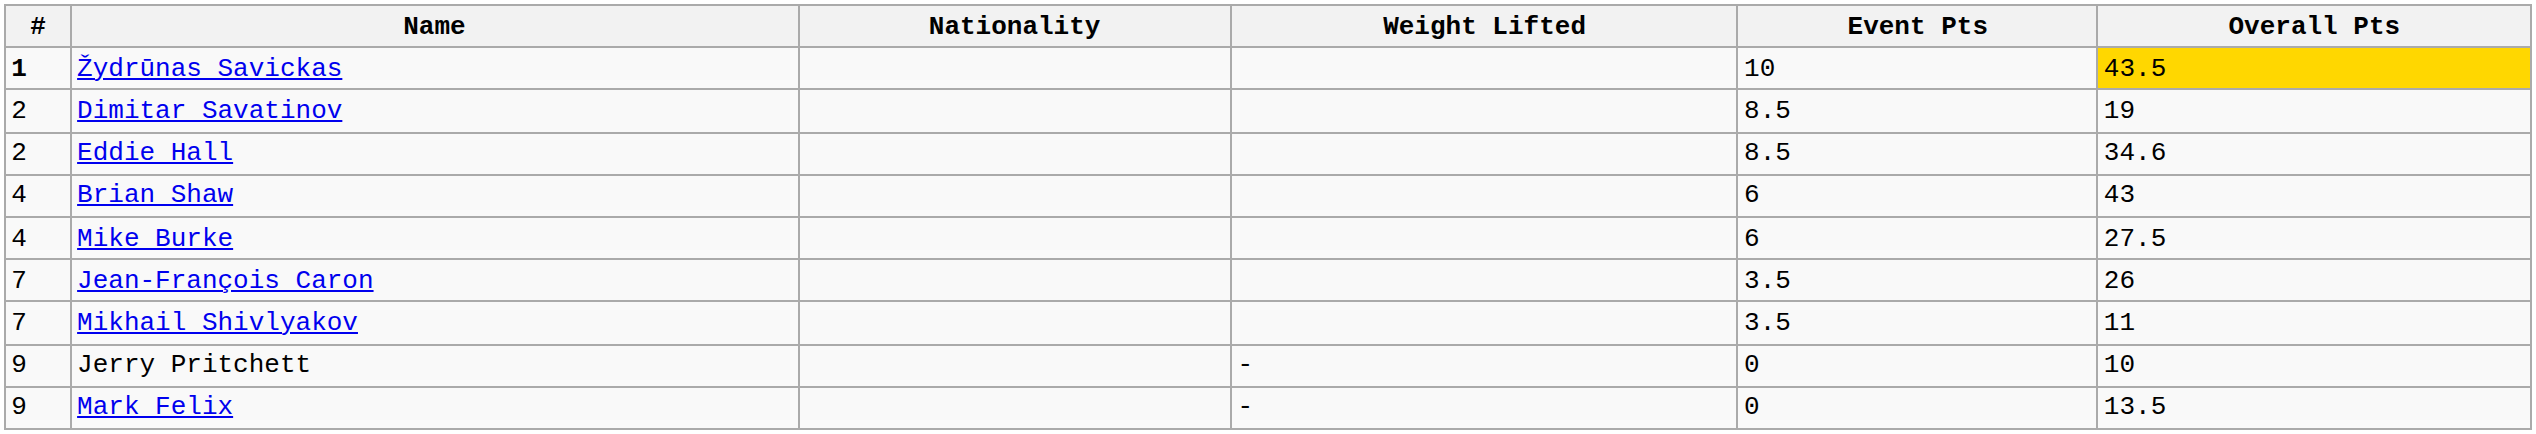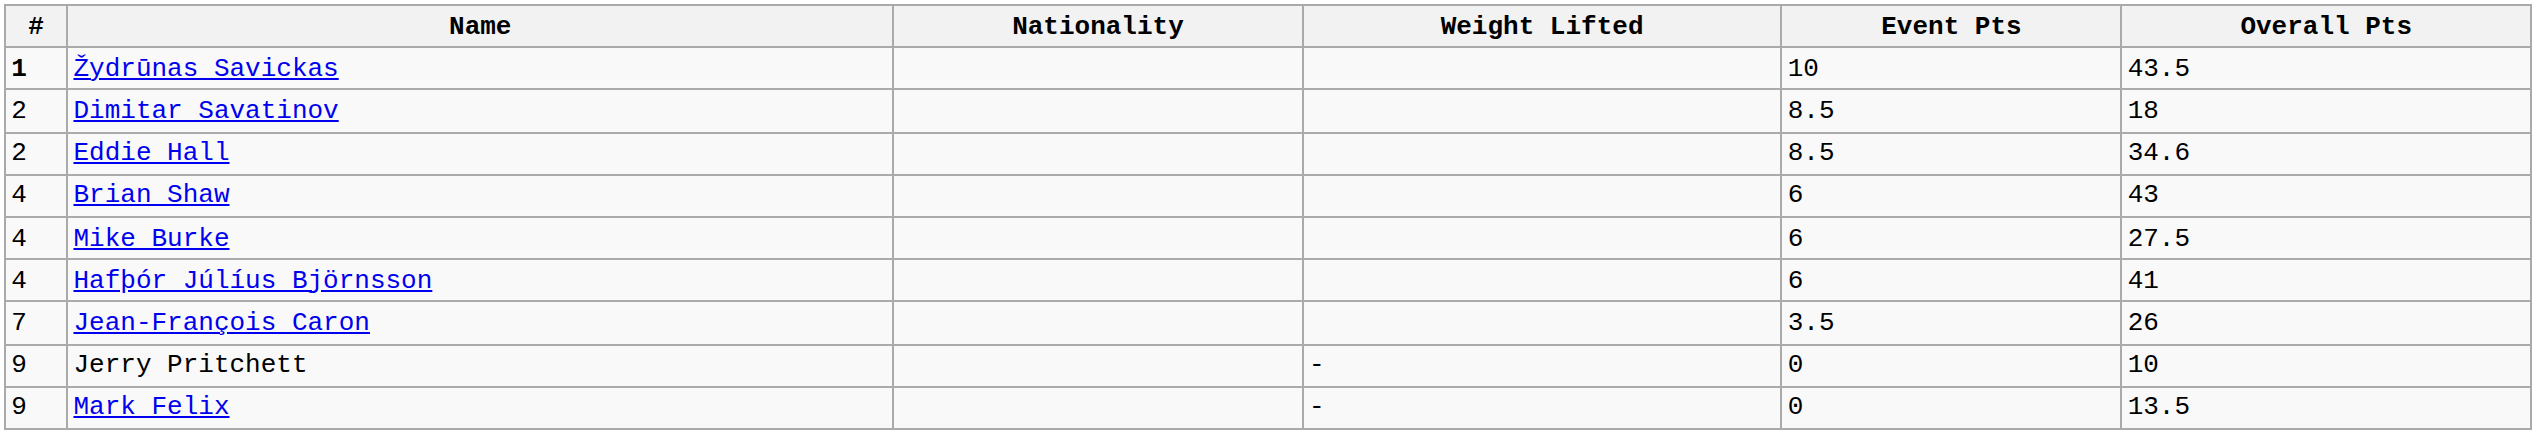(2135, 69) gold background -> (2159, 69) no background
(2119, 111) 19 -> (2143, 111) 18
+ row: (253, 280)
- row: (218, 323)
